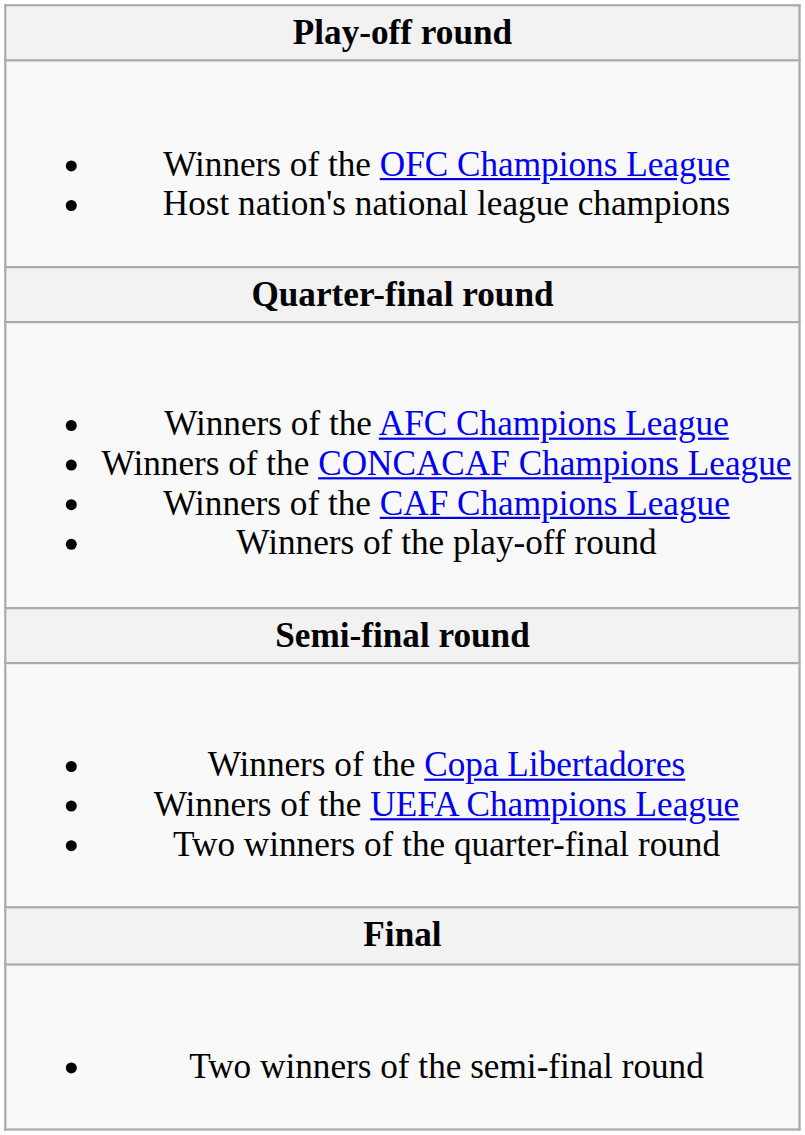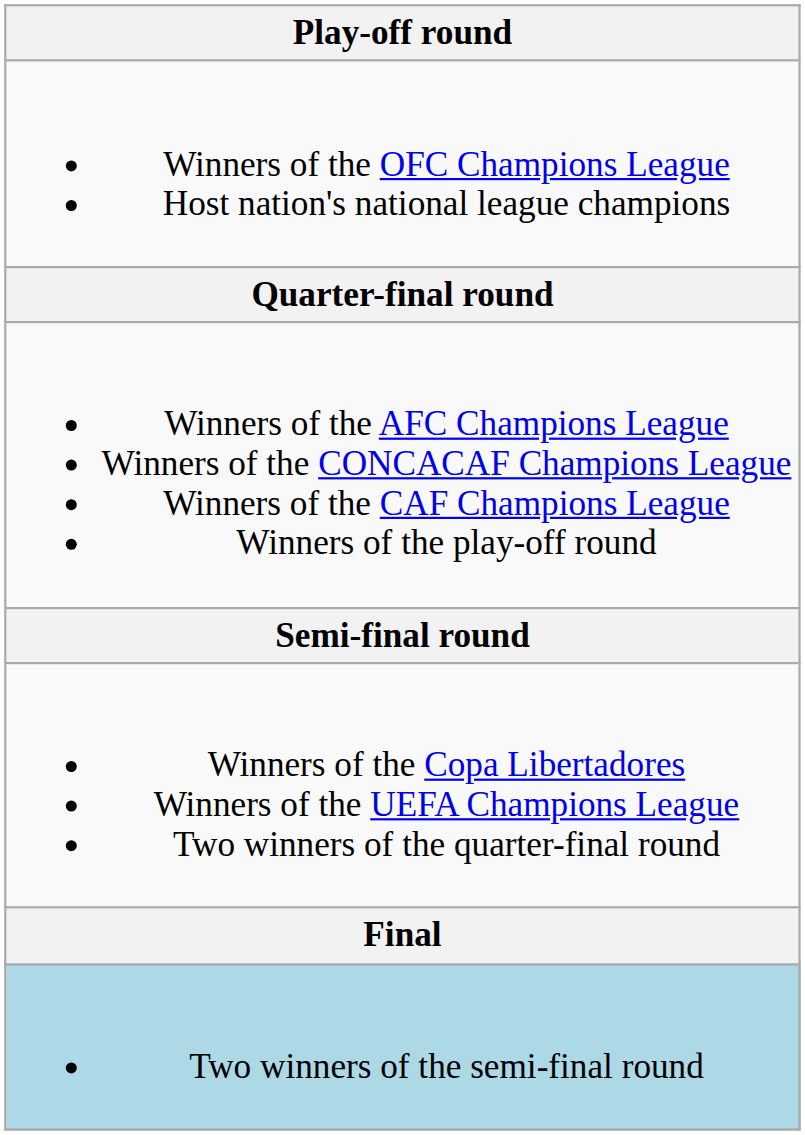(402, 1066) no background -> (402, 1066) lightblue background
